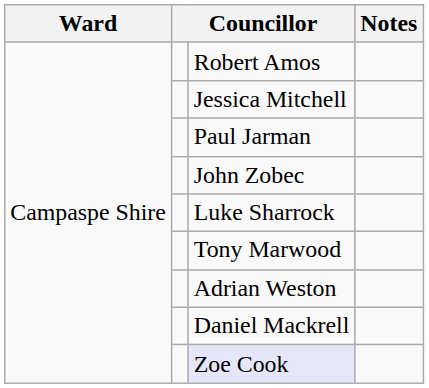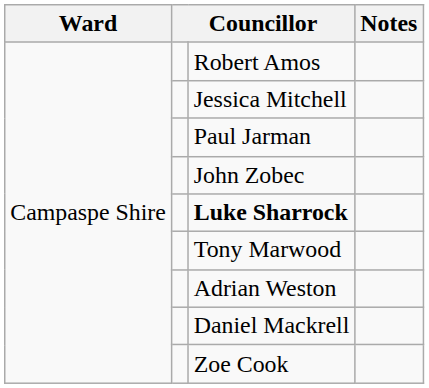(264, 212) normal -> (271, 212) bold
(241, 363) lavender background -> (241, 363) no background
